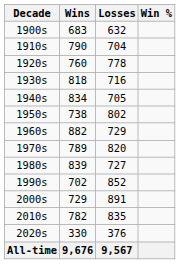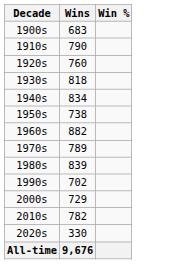- column: (117, 13)
